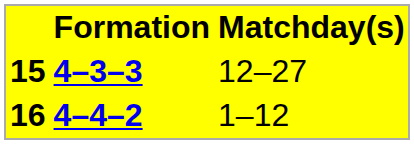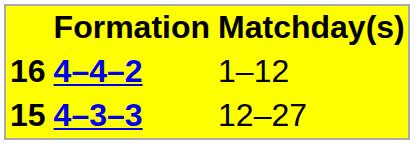rows swapped: (28, 115) <-> (28, 71)
